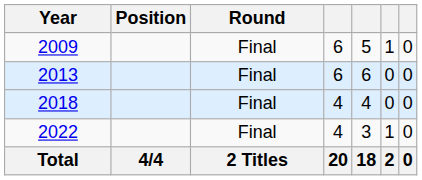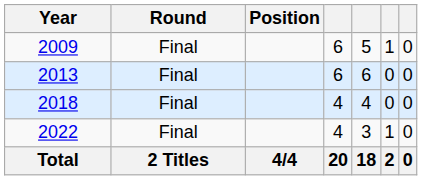columns swapped: (257, 18) <-> (151, 18)
